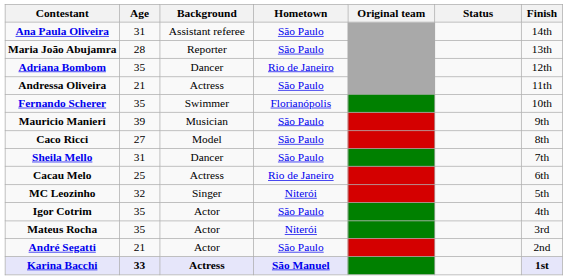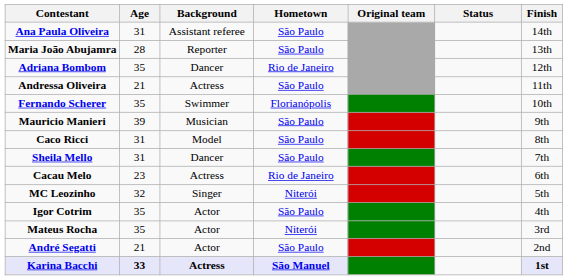(139, 139) 27 -> (139, 139) 31
(139, 175) 25 -> (139, 175) 23
